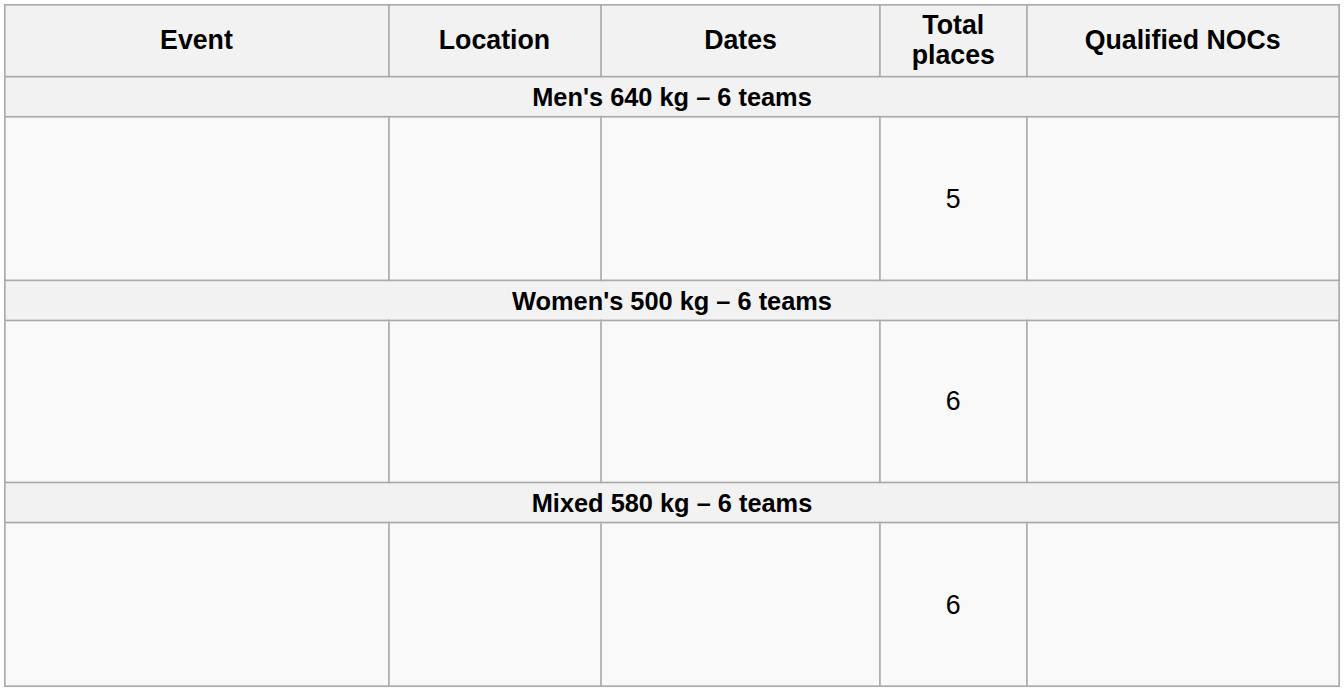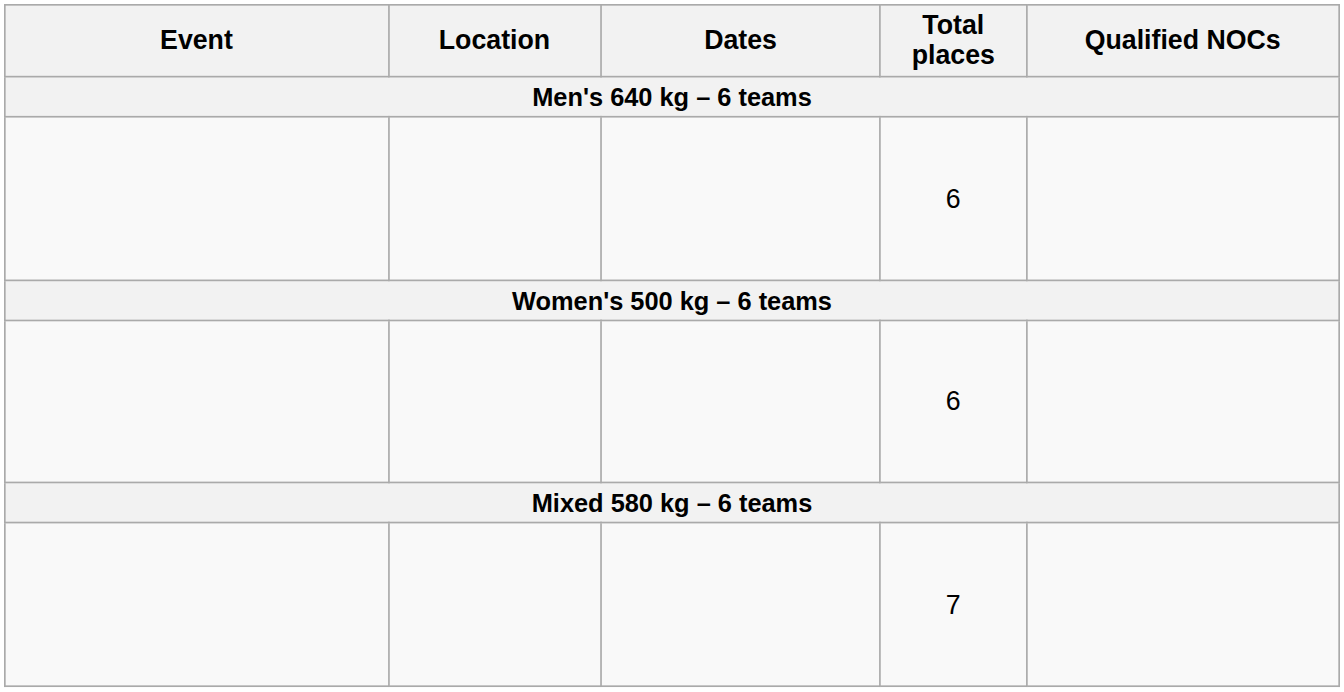(953, 198) 5 -> (953, 198) 6
(953, 604) 6 -> (953, 604) 7
